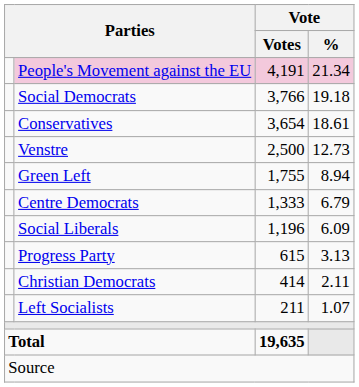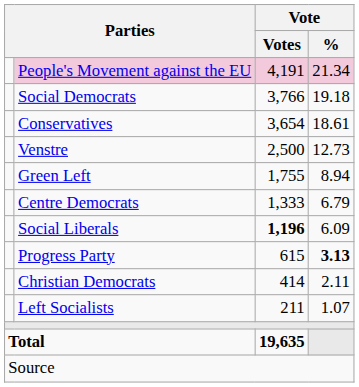(286, 228) normal -> (286, 228) bold
(335, 255) normal -> (335, 255) bold
